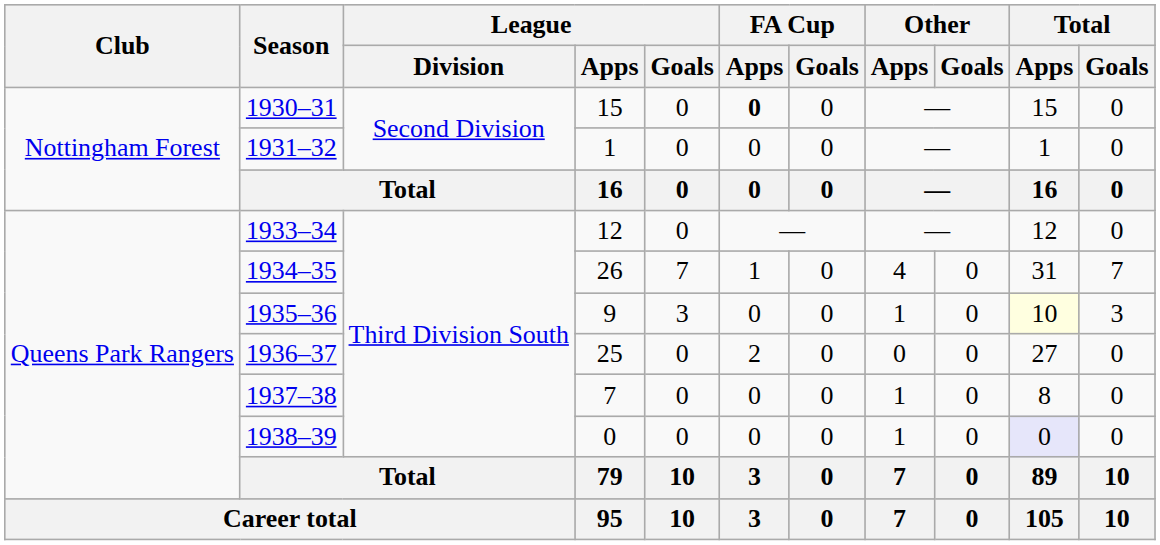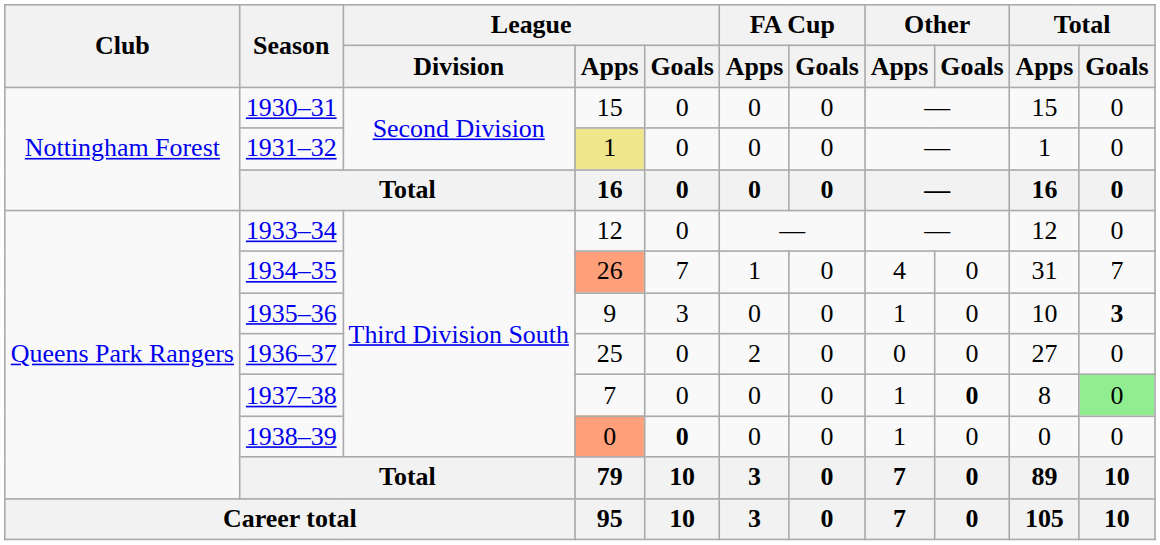(755, 107) bold -> (755, 107) normal
(610, 148) no background -> (610, 148) khaki background
(610, 271) no background -> (610, 271) lightsalmon background
(1044, 312) lightyellow background -> (1044, 312) no background
(1117, 312) normal -> (1117, 312) bold
(972, 395) normal -> (972, 395) bold
(1117, 395) no background -> (1117, 395) lightgreen background
(610, 436) no background -> (610, 436) lightsalmon background
(682, 436) normal -> (682, 436) bold
(1044, 436) lavender background -> (1044, 436) no background
